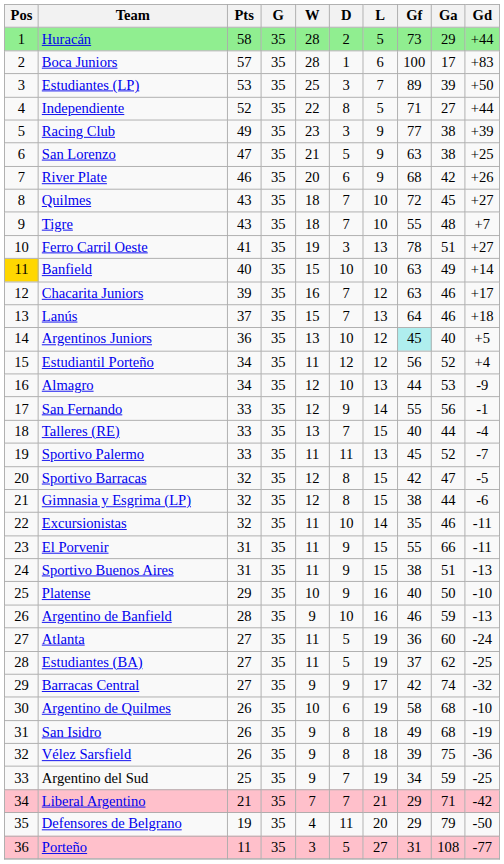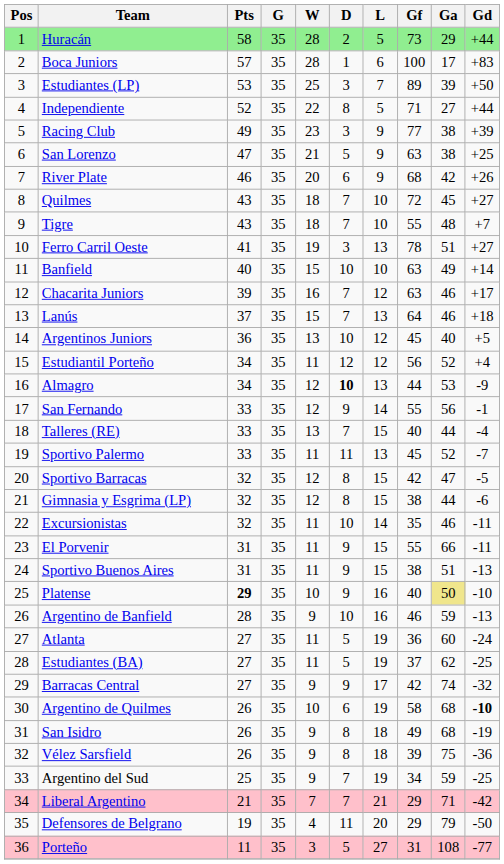(21, 270) gold background -> (21, 270) no background
(414, 339) paleturquoise background -> (414, 339) no background
(346, 385) normal -> (346, 385) bold
(244, 593) normal -> (244, 593) bold
(448, 593) no background -> (448, 593) khaki background
(482, 708) normal -> (482, 708) bold
